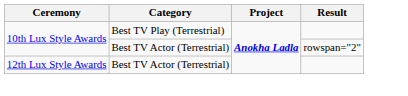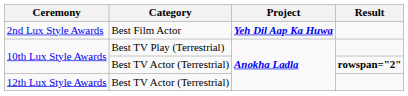+ row: (55, 30)
(332, 47) normal -> (370, 64) bold
